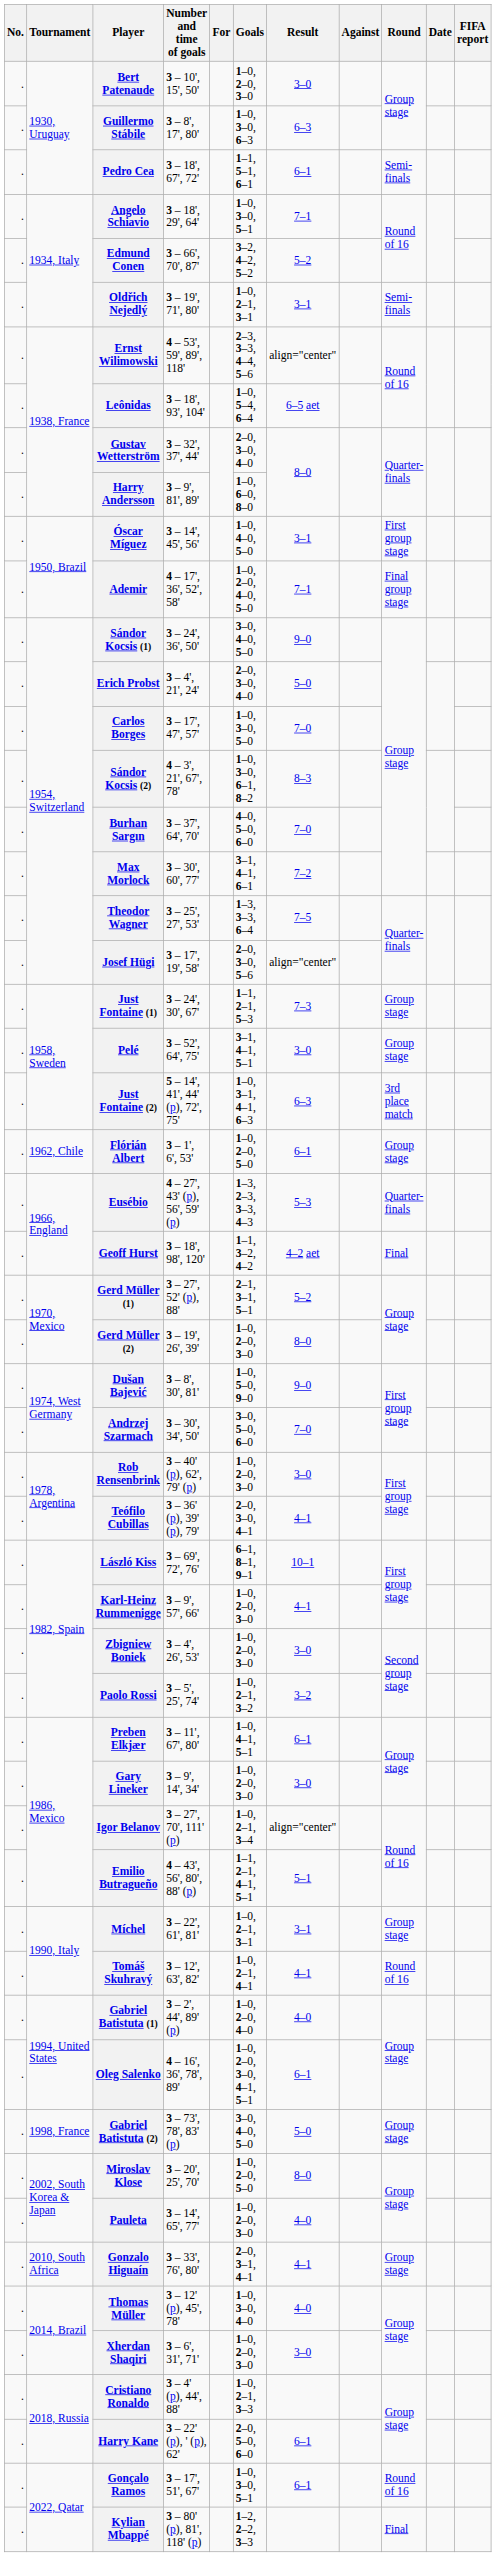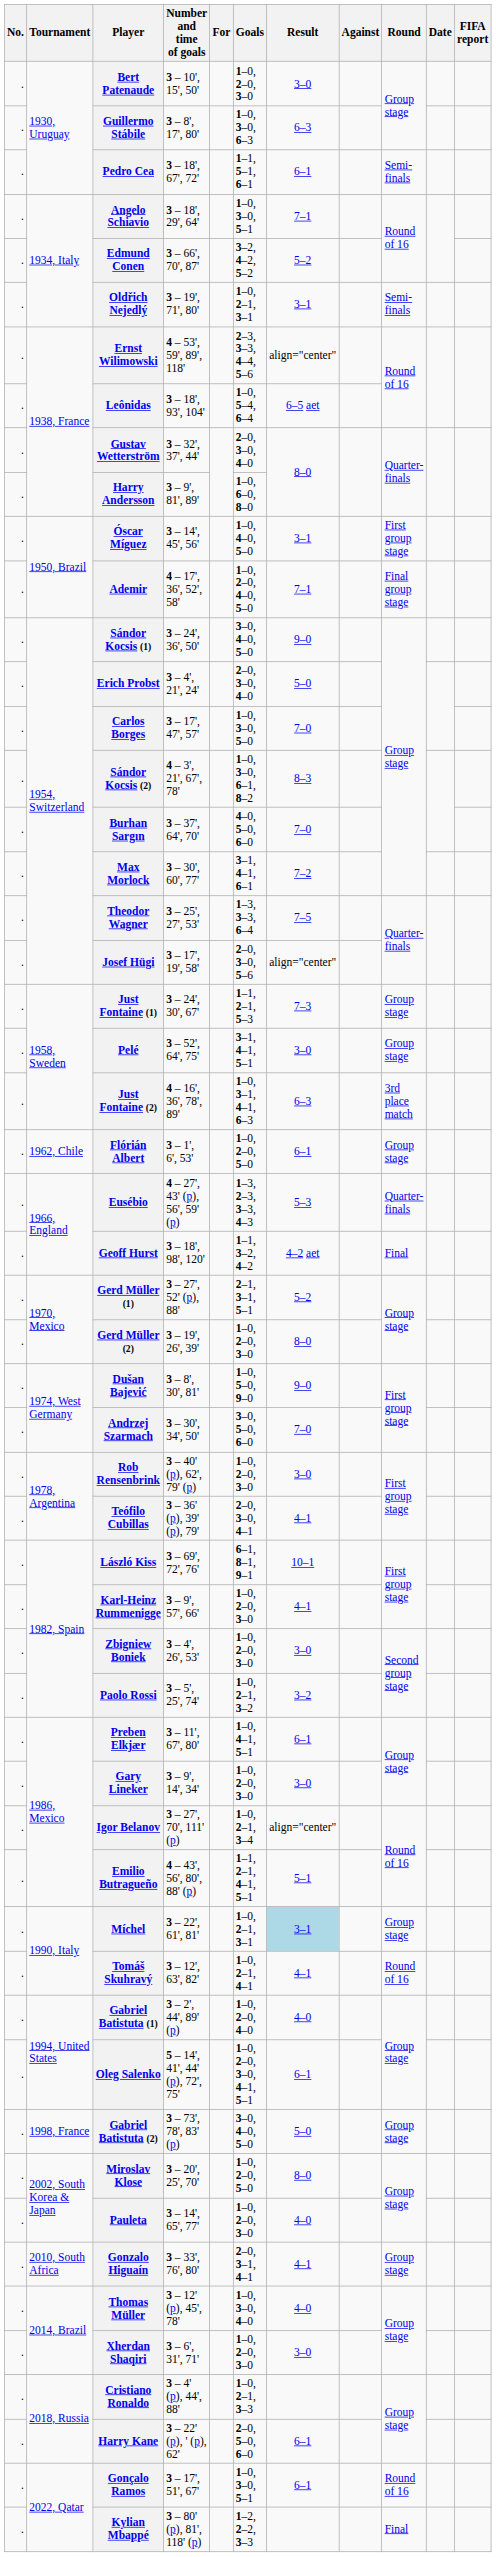(184, 1101) 5 – 14', 41', 44' (p), 72', 75' -> (184, 1101) 4 – 16', 36', 78', 89'
(303, 1929) no background -> (303, 1929) lightblue background
(184, 2074) 4 – 16', 36', 78', 89' -> (184, 2074) 5 – 14', 41', 44' (p), 72', 75'
